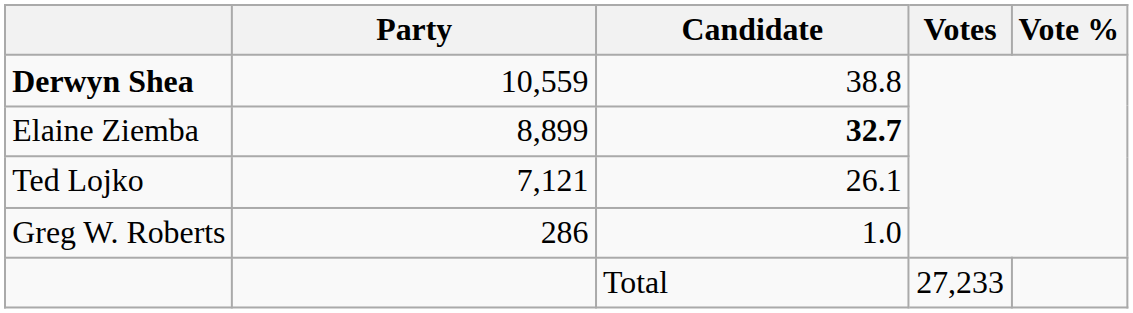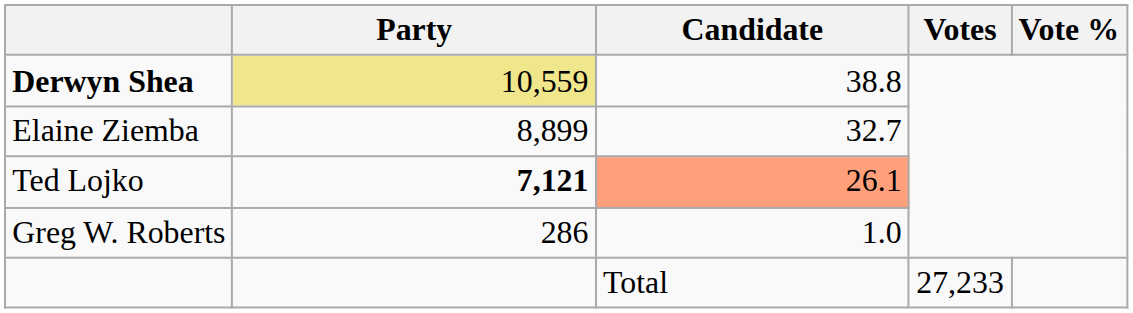(545, 80) no background -> (545, 80) khaki background
(874, 130) bold -> (874, 130) normal
(553, 181) normal -> (553, 181) bold
(874, 181) no background -> (874, 181) lightsalmon background
